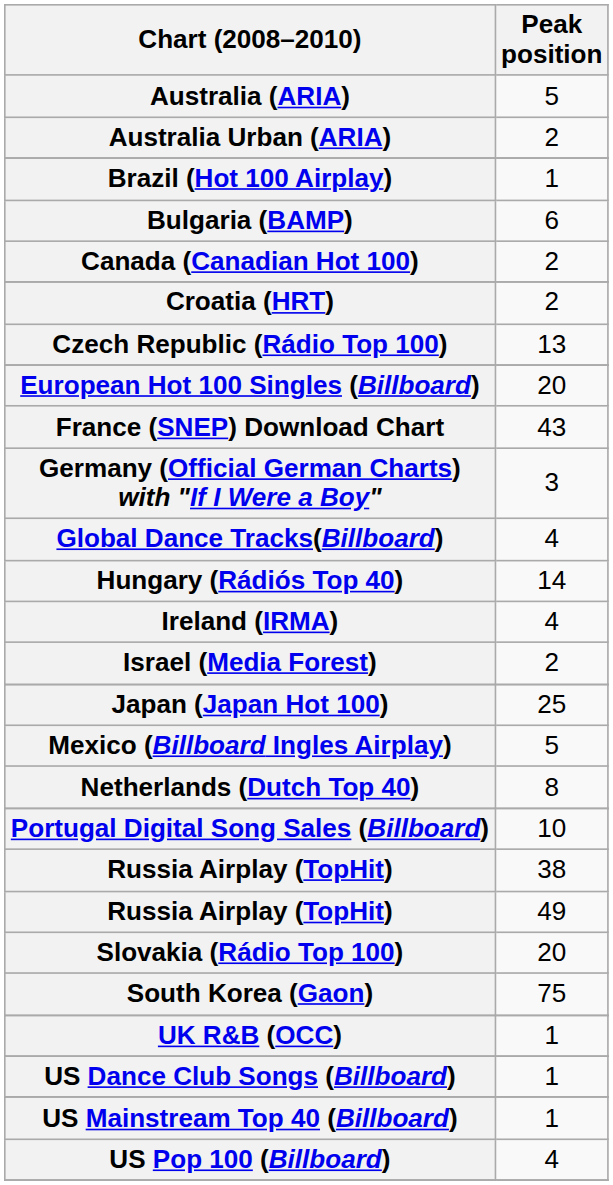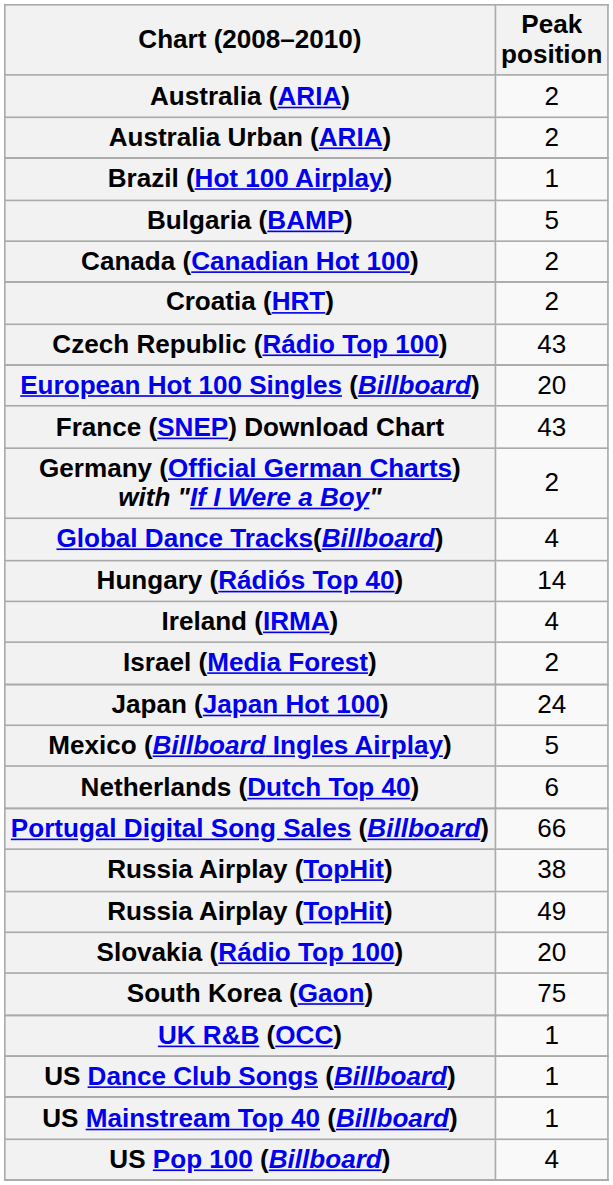(552, 95) 5 -> (552, 95) 2
(552, 219) 6 -> (552, 219) 5
(552, 344) 13 -> (552, 344) 43
(552, 482) 3 -> (552, 482) 2
(552, 704) 25 -> (552, 704) 24
(552, 787) 8 -> (552, 787) 6
(552, 828) 10 -> (552, 828) 66
